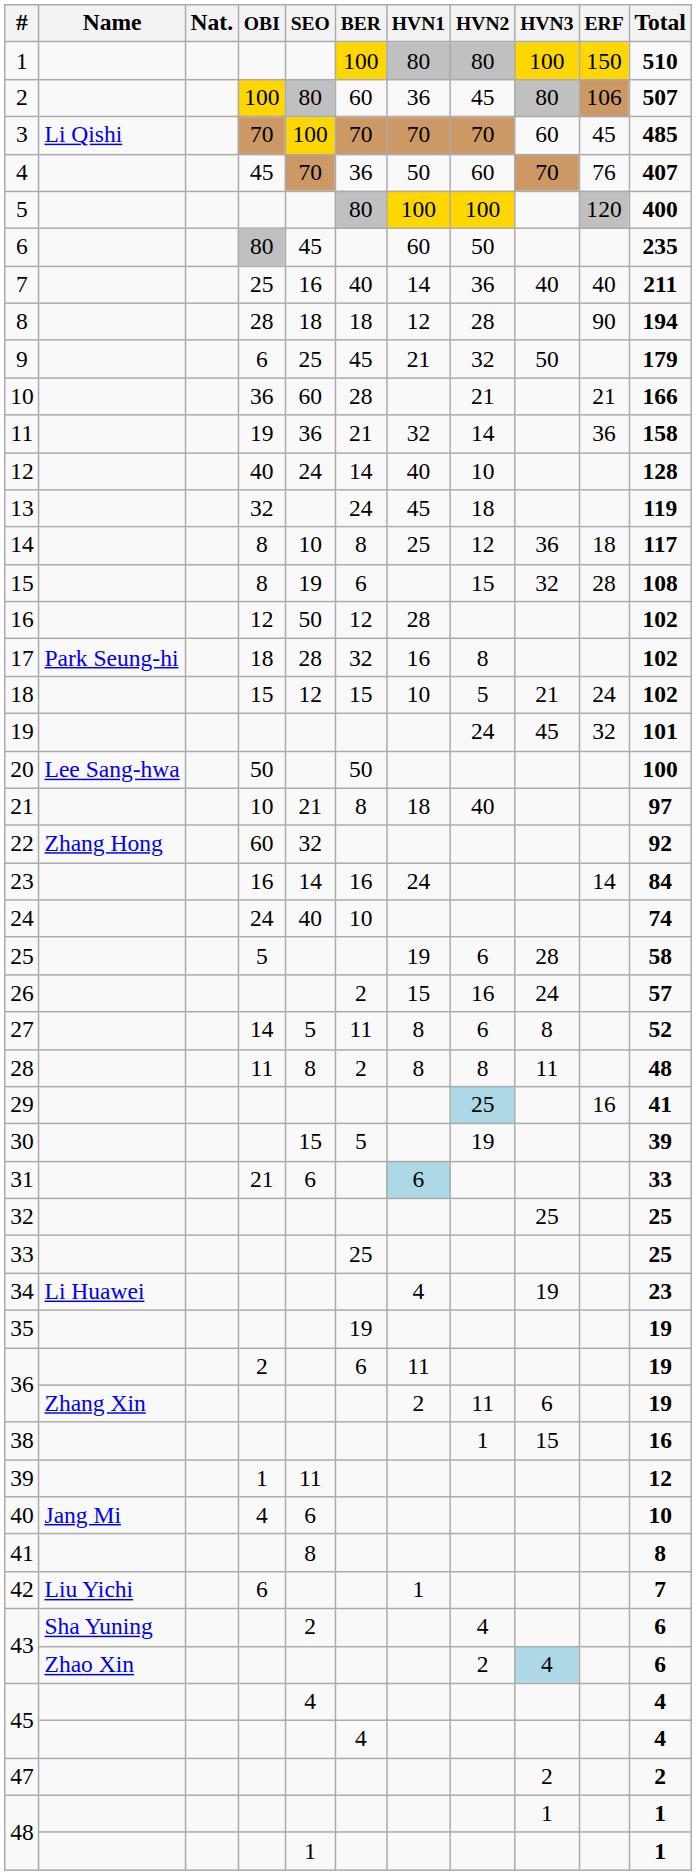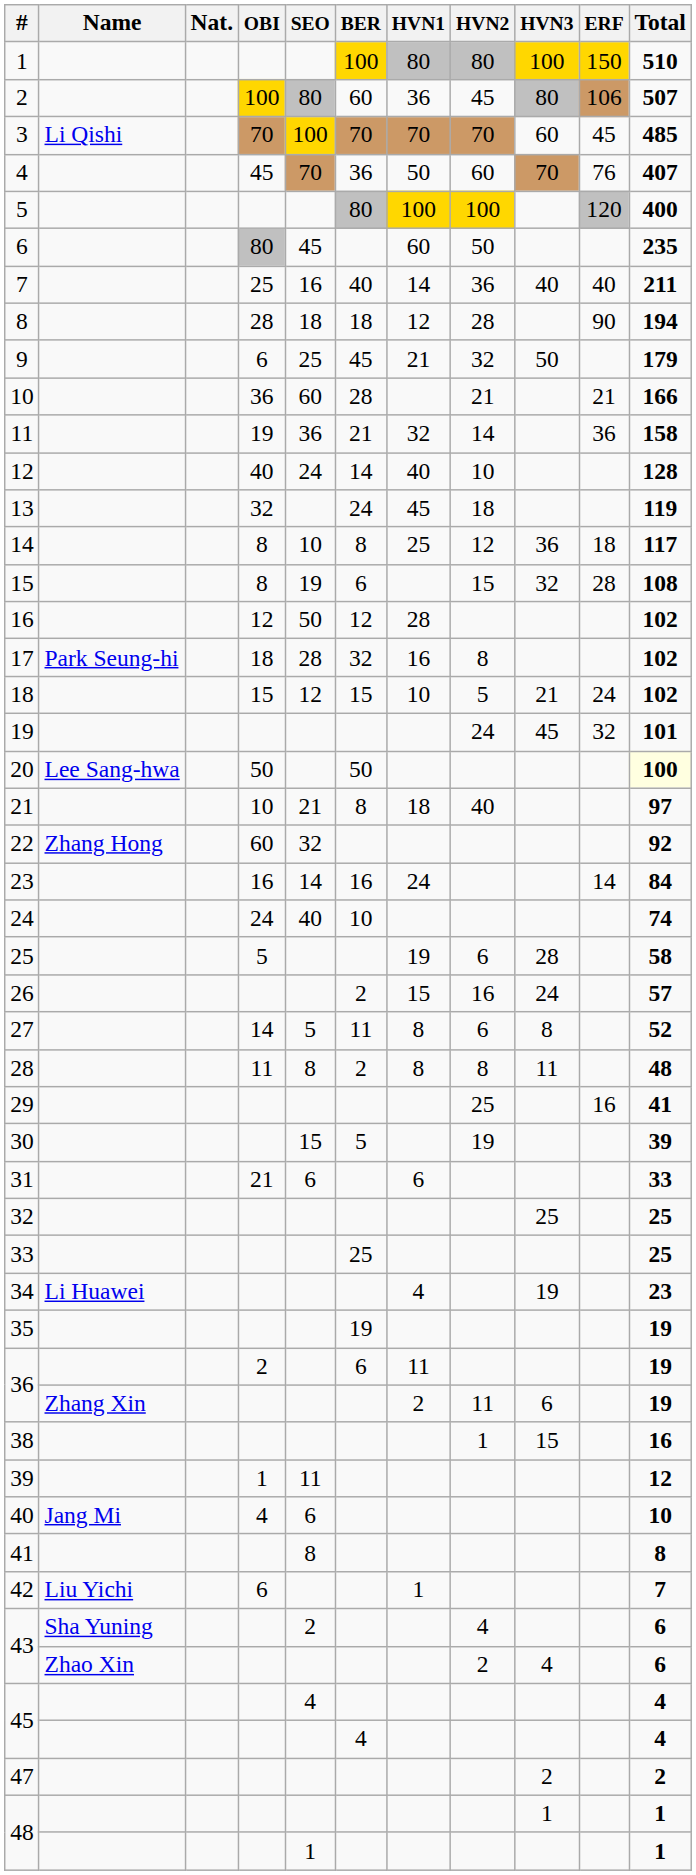(660, 769) no background -> (660, 769) lightyellow background
(483, 1104) lightblue background -> (483, 1104) no background
(418, 1179) lightblue background -> (418, 1179) no background
(547, 1664) lightblue background -> (547, 1664) no background
